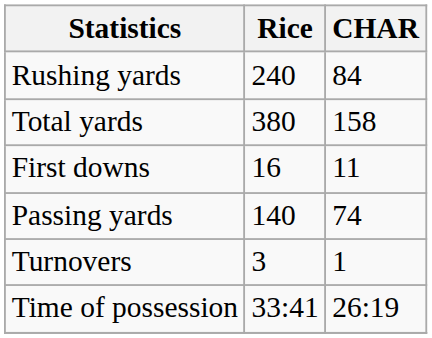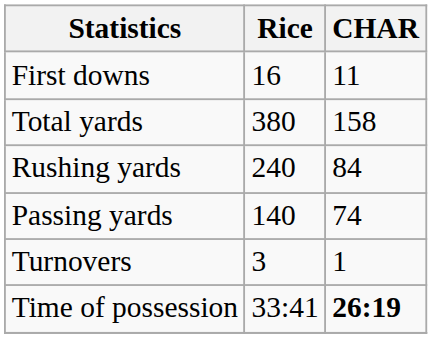rows swapped: (81, 168) <-> (96, 74)
(366, 308) normal -> (367, 308) bold
